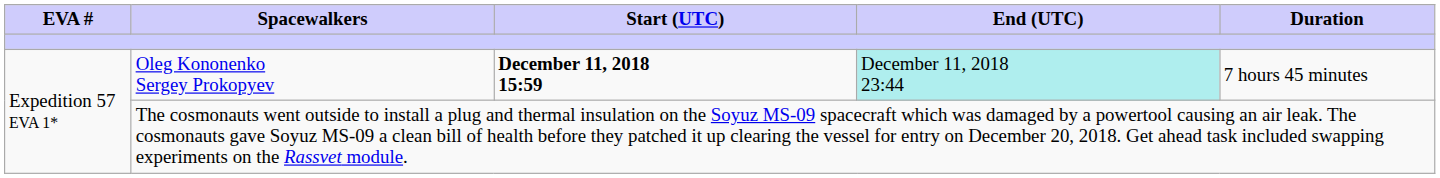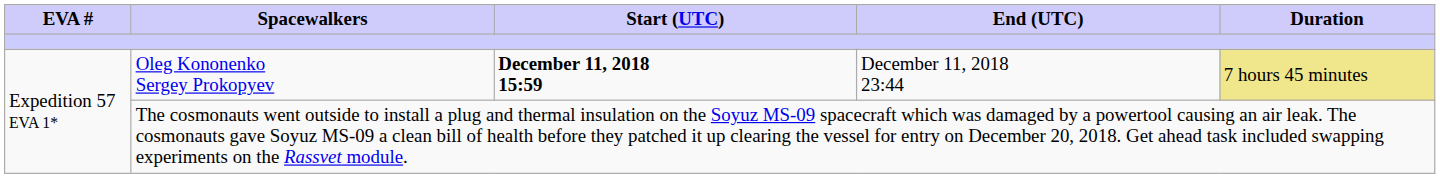(935, 74) paleturquoise background -> (935, 74) no background
(1296, 74) no background -> (1296, 74) khaki background
